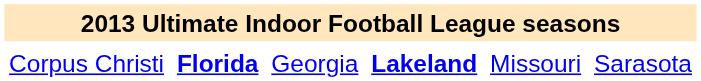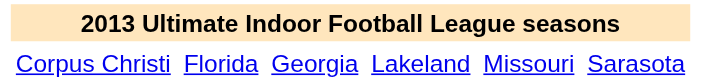(218, 63) bold -> (221, 63) normal
(424, 63) bold -> (421, 63) normal
